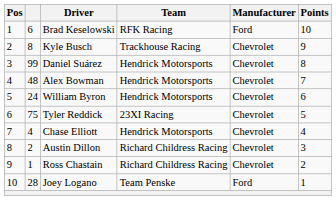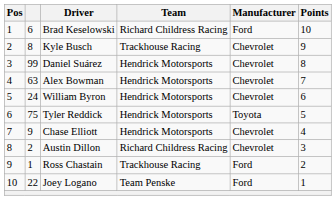(146, 29) RFK Racing -> (174, 29) Richard Childress Racing
(33, 80) 48 -> (33, 80) 63
(147, 114) 23XI Racing -> (166, 114) Hendrick Motorsports
(253, 114) Chevrolet -> (247, 114) Toyota
(30, 131) 4 -> (30, 131) 9
(174, 164) Richard Childress Racing -> (160, 164) Trackhouse Racing
(253, 164) Chevrolet -> (242, 164) Ford
(33, 181) 28 -> (33, 181) 22
